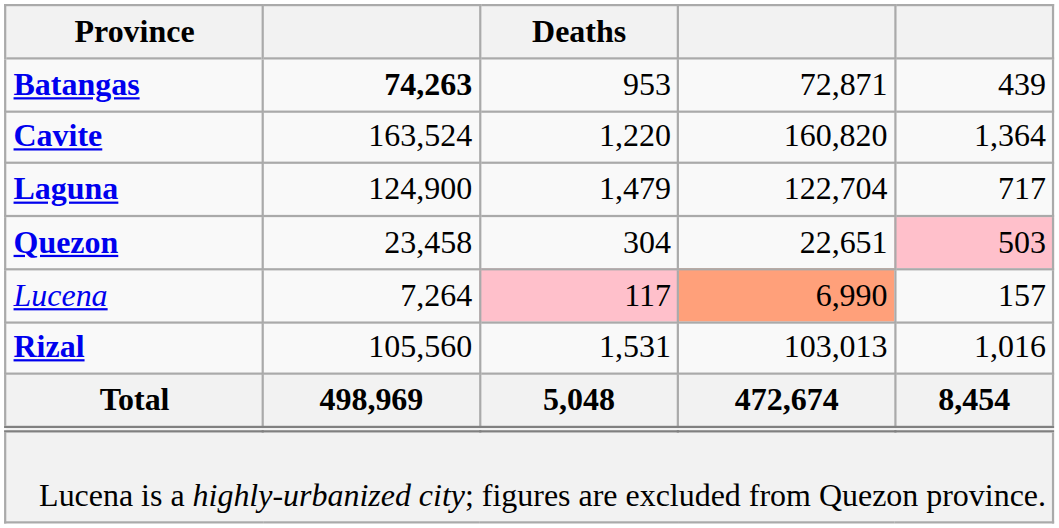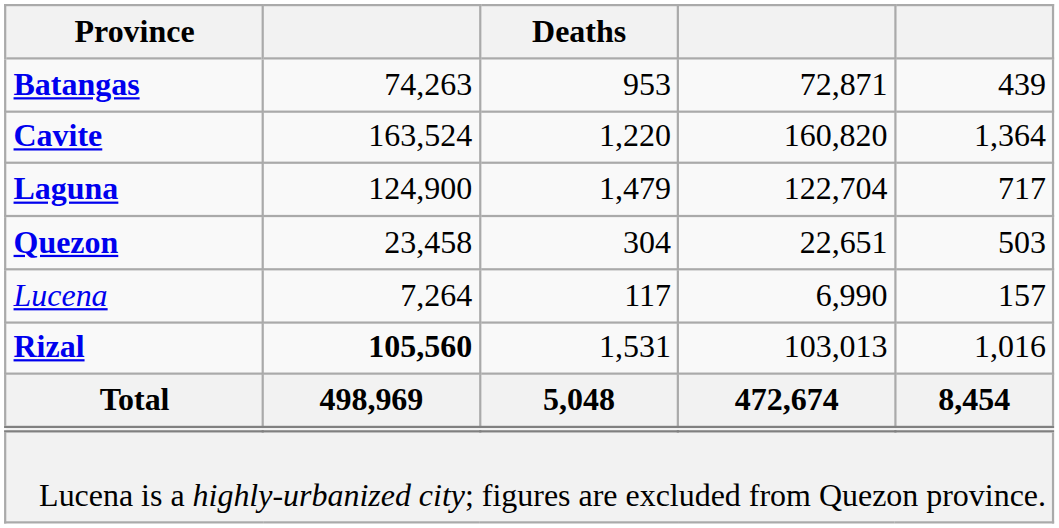(428, 83) bold -> (428, 83) normal
(1022, 241) pink background -> (1022, 241) no background
(648, 294) pink background -> (648, 294) no background
(852, 294) lightsalmon background -> (852, 294) no background
(420, 347) normal -> (420, 347) bold
